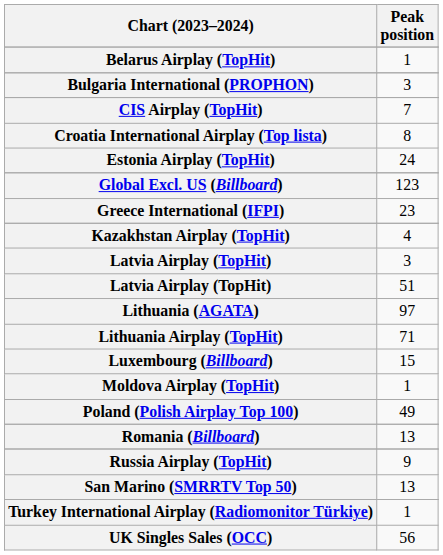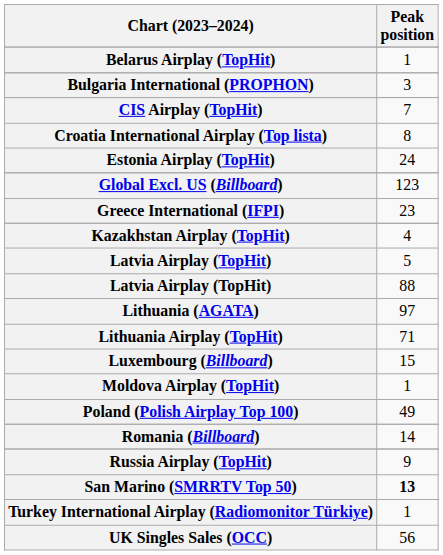(407, 260) 3 -> (407, 260) 5
(407, 286) 51 -> (407, 286) 88
(407, 436) 13 -> (407, 436) 14
(407, 487) normal -> (407, 487) bold
